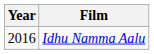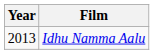(22, 37) 2016 -> (22, 37) 2013
